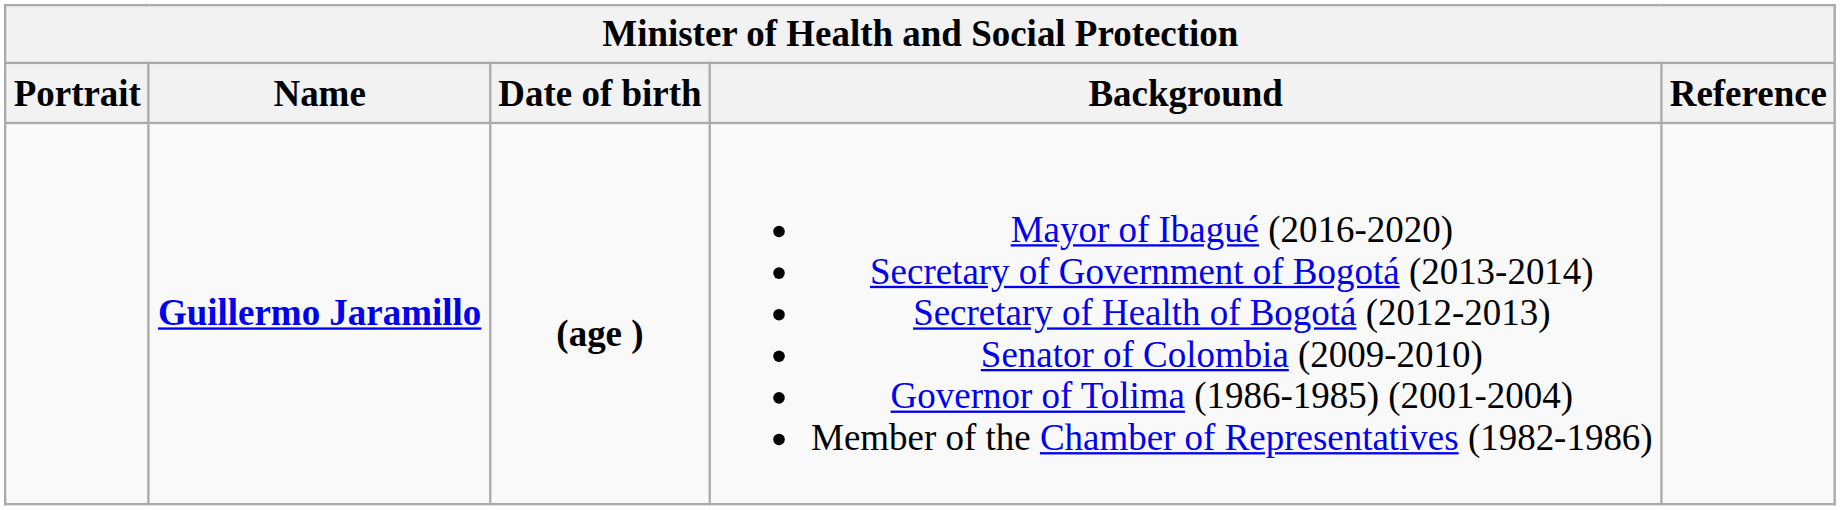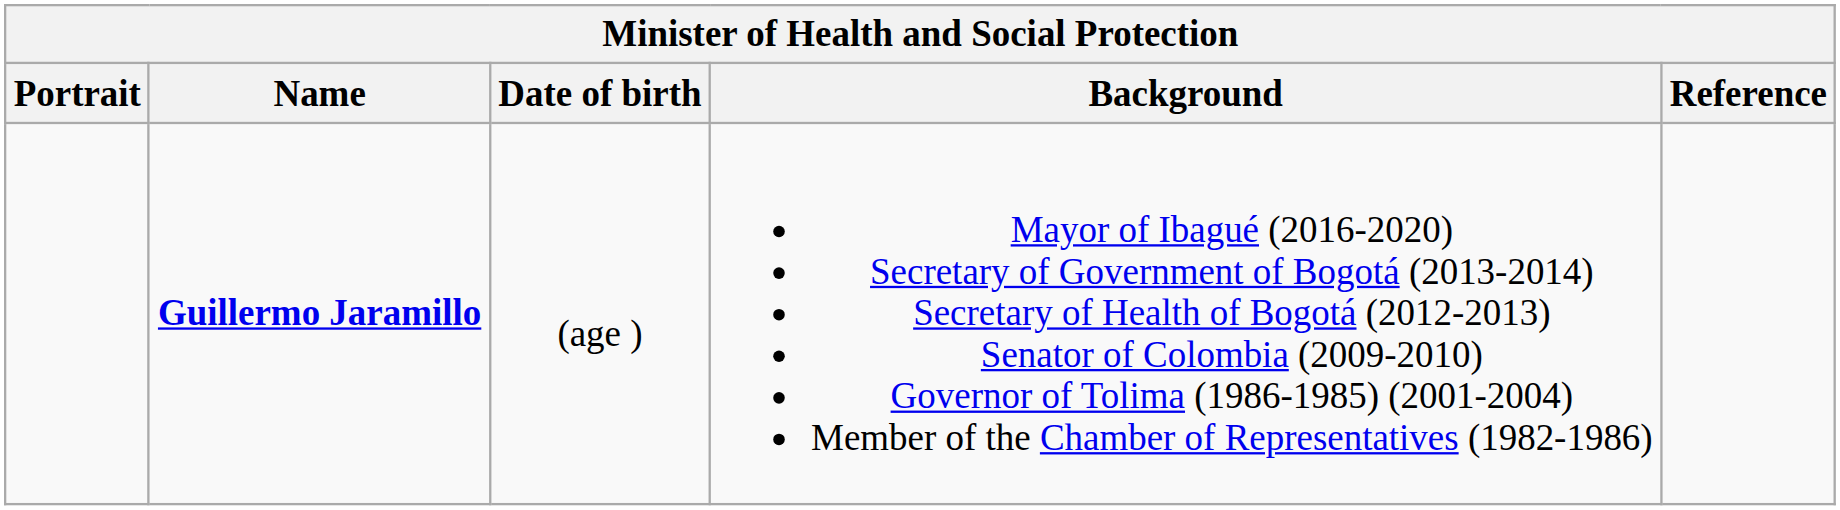(600, 333) bold -> (600, 333) normal
